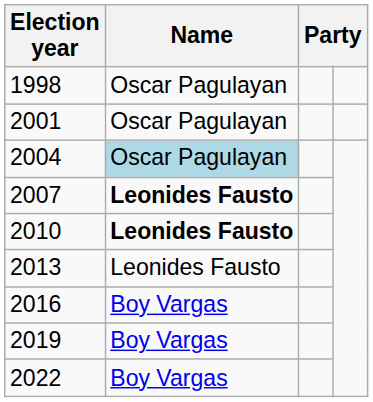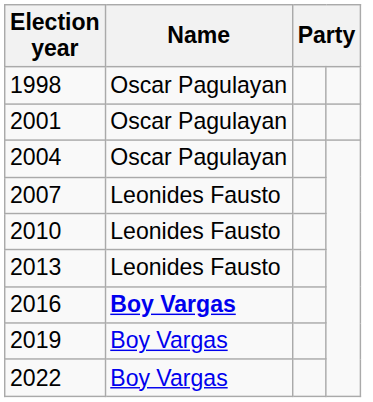(199, 158) lightblue background -> (199, 158) no background
(202, 194) bold -> (195, 194) normal
(202, 231) bold -> (195, 231) normal
(169, 304) normal -> (173, 304) bold
